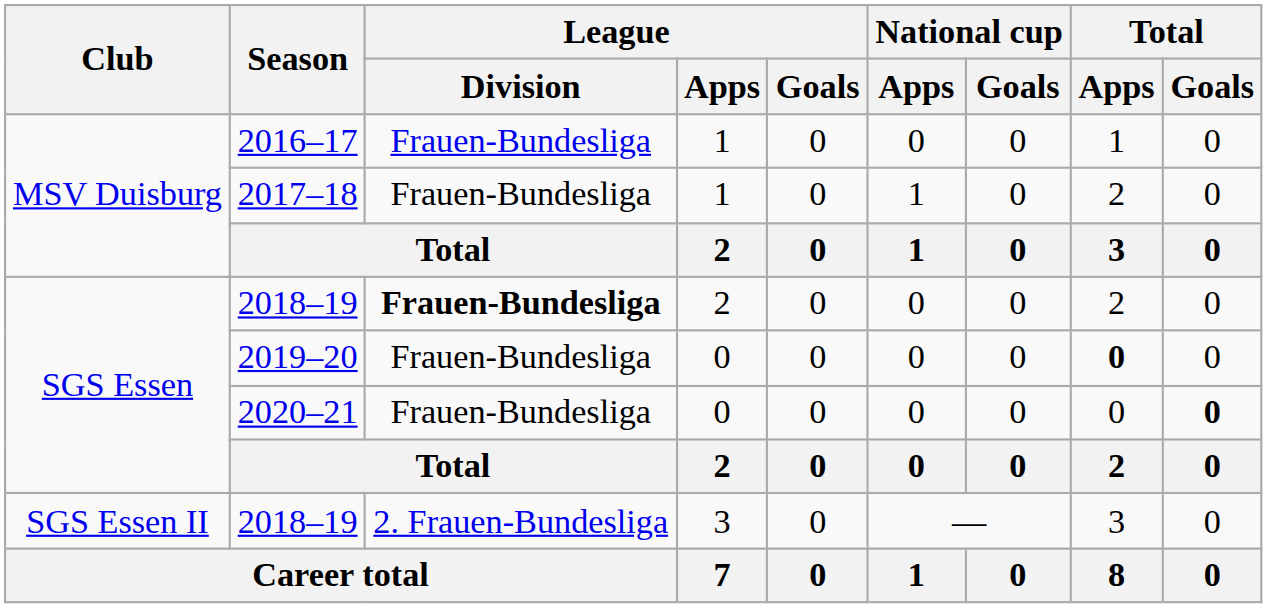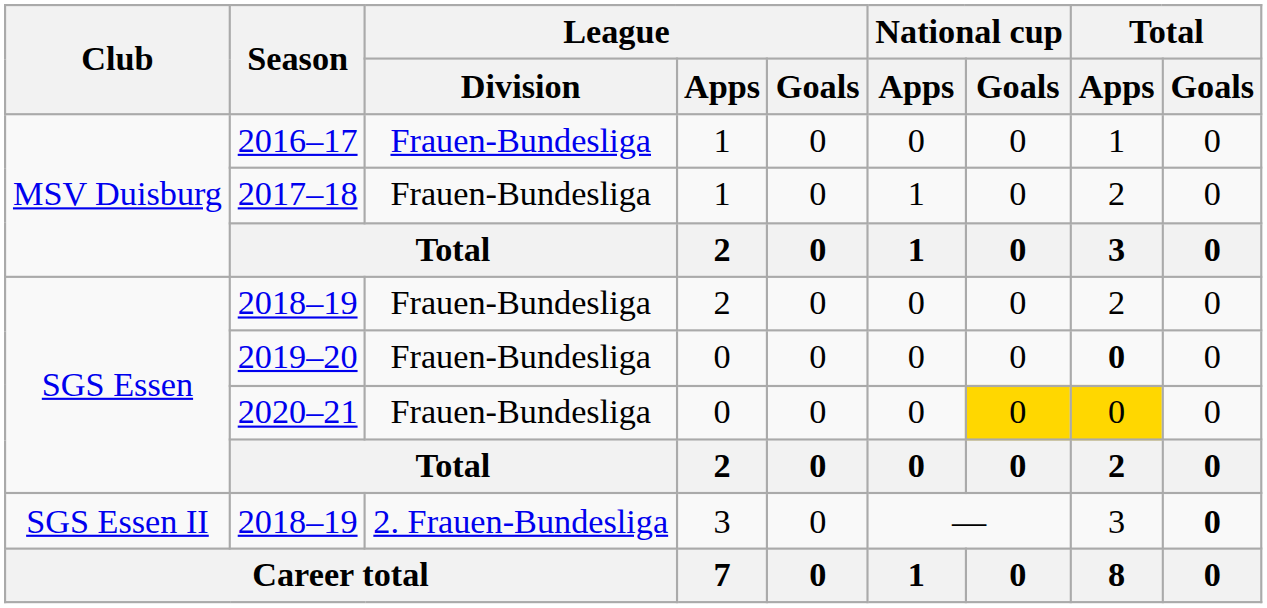(521, 303) bold -> (521, 303) normal
(1018, 411) no background -> (1018, 411) gold background
(1117, 411) no background -> (1117, 411) gold background
(1212, 411) bold -> (1212, 411) normal
(1212, 520) normal -> (1212, 520) bold
